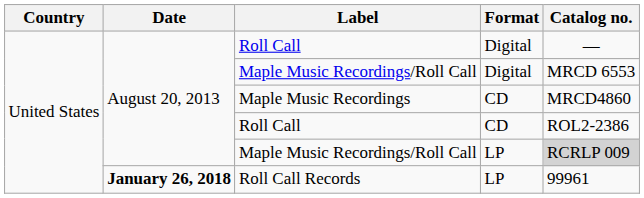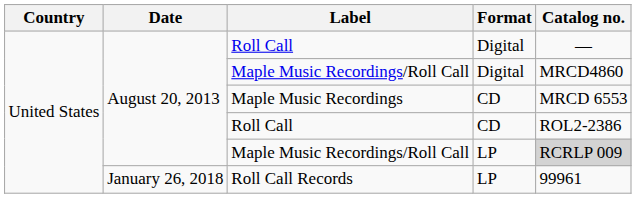(591, 71) MRCD 6553 -> (581, 71) MRCD4860
(589, 98) MRCD4860 -> (584, 98) MRCD 6553
(169, 179) bold -> (165, 179) normal
